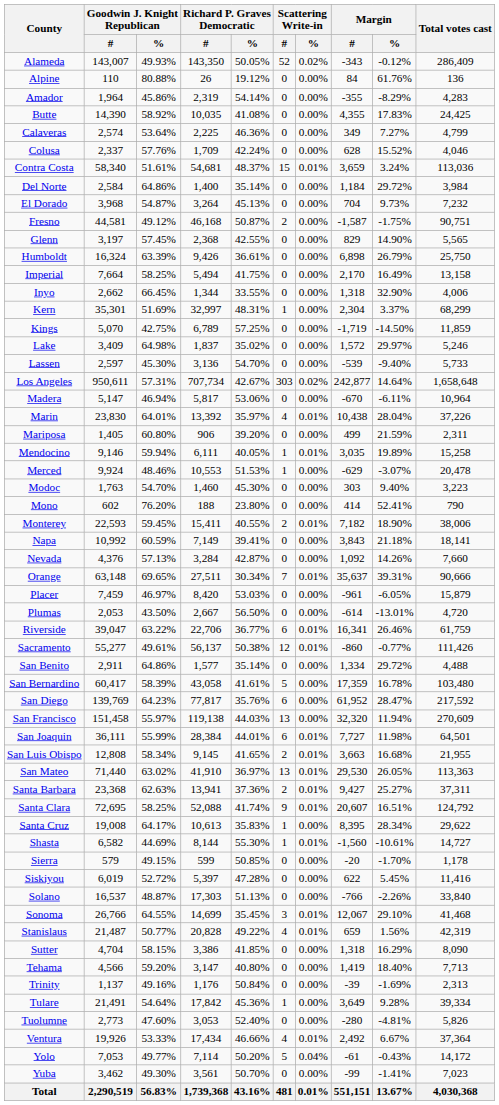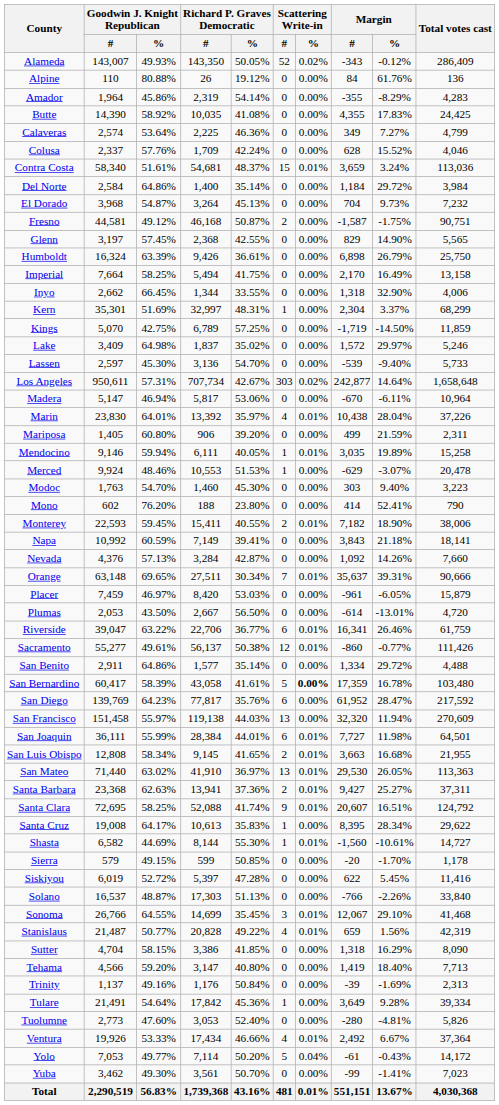(313, 683) normal -> (313, 683) bold
